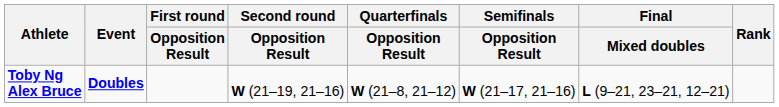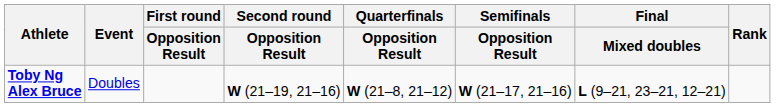(116, 84) bold -> (114, 84) normal
